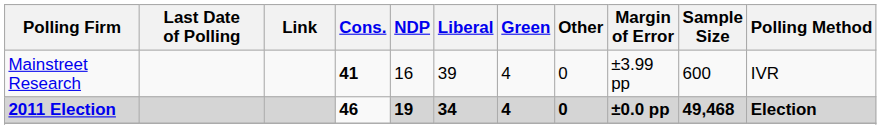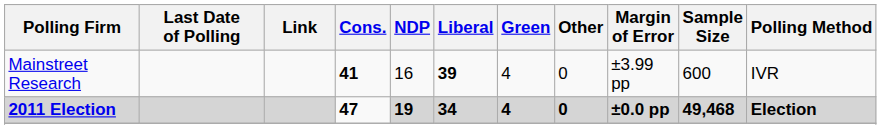(447, 73) normal -> (447, 73) bold
(349, 109) 46 -> (349, 109) 47
